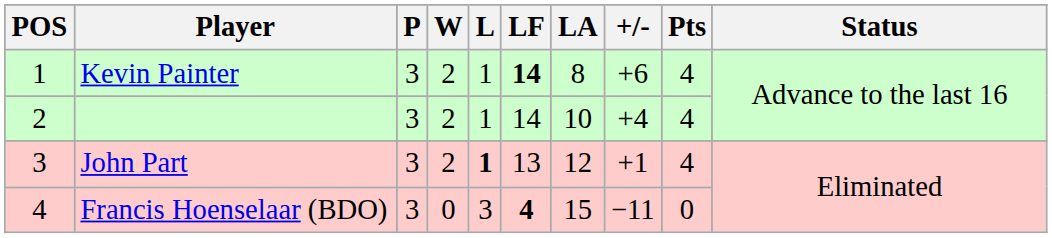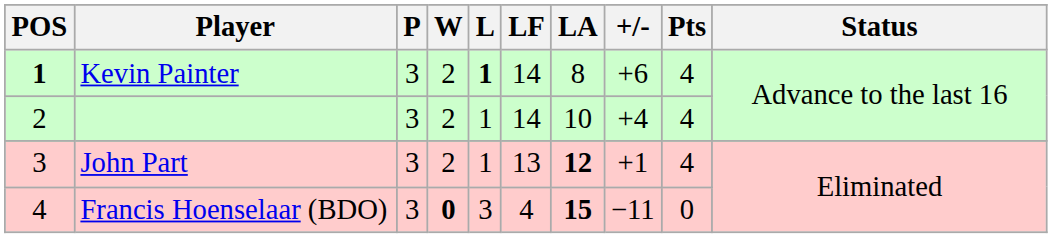(39, 72) normal -> (39, 72) bold
(485, 72) normal -> (485, 72) bold
(526, 72) bold -> (526, 72) normal
(485, 163) bold -> (485, 163) normal
(578, 163) normal -> (578, 163) bold
(448, 208) normal -> (448, 208) bold
(526, 208) bold -> (526, 208) normal
(578, 208) normal -> (578, 208) bold
